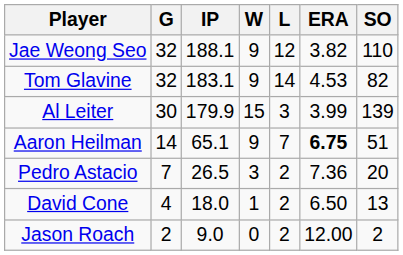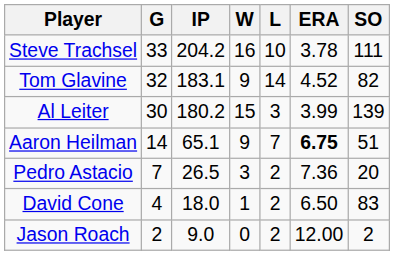+ row: (73, 50)
- row: (78, 50)
(328, 81) 4.53 -> (319, 81) 4.52
(210, 111) 179.9 -> (201, 111) 180.2
(378, 204) 13 -> (368, 204) 83
